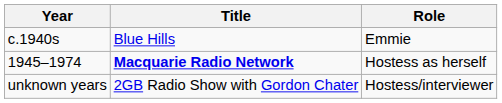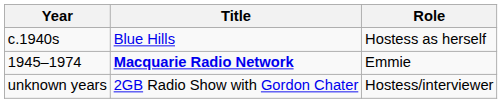(388, 39) Emmie -> (426, 39) Hostess as herself
(426, 62) Hostess as herself -> (388, 62) Emmie
